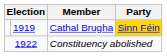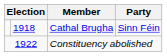(24, 28) 1919 -> (24, 28) 1918
(139, 28) gold background -> (139, 28) no background
